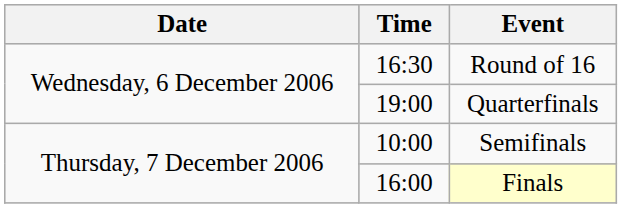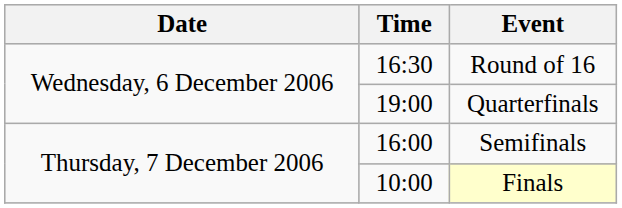(404, 143) 10:00 -> (404, 143) 16:00
(404, 182) 16:00 -> (404, 182) 10:00
